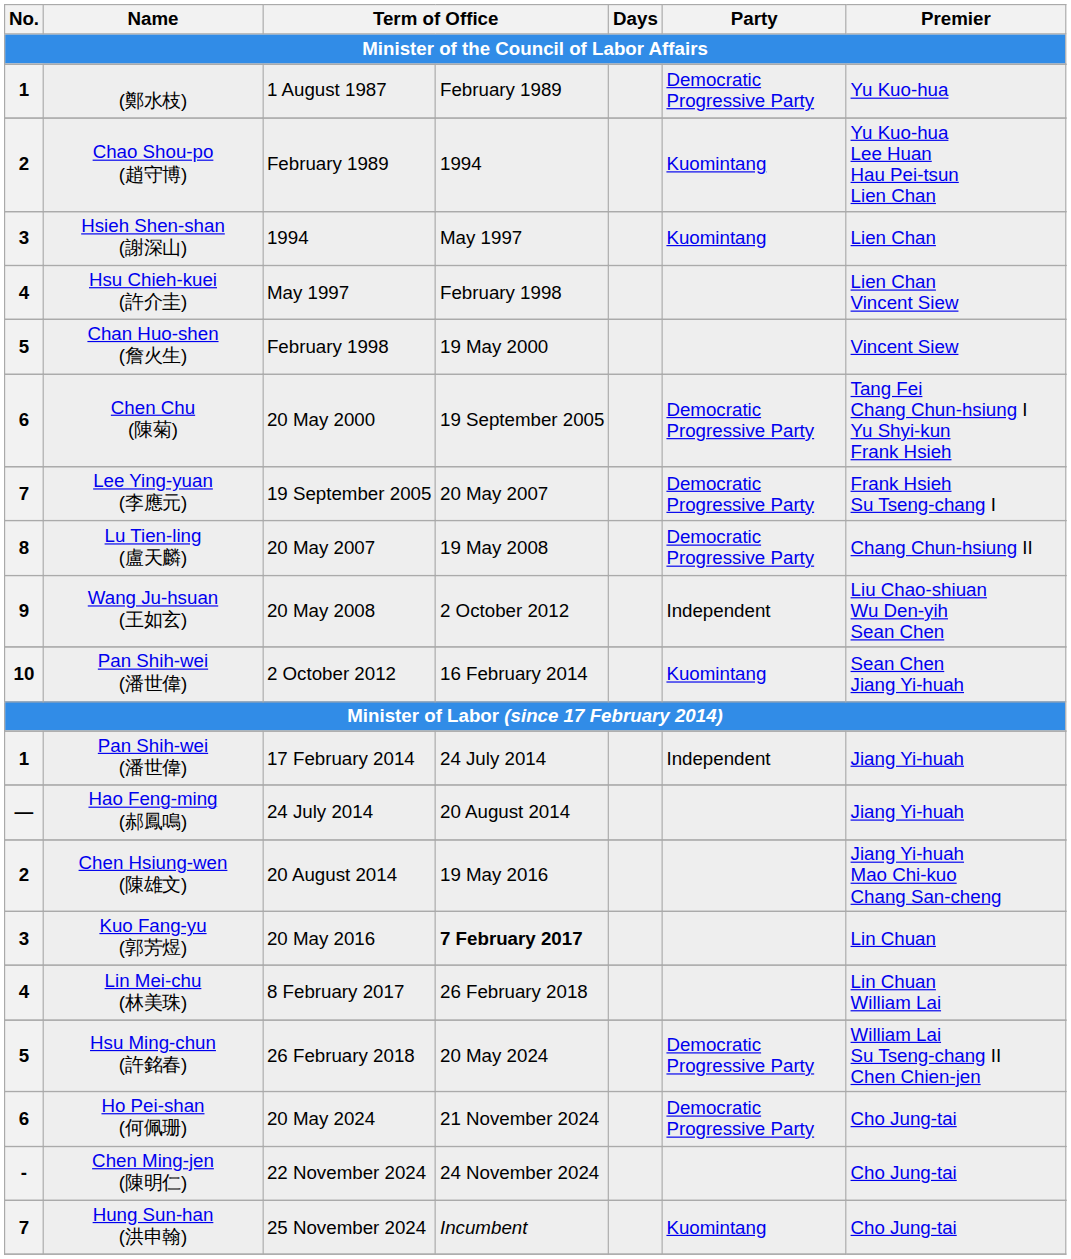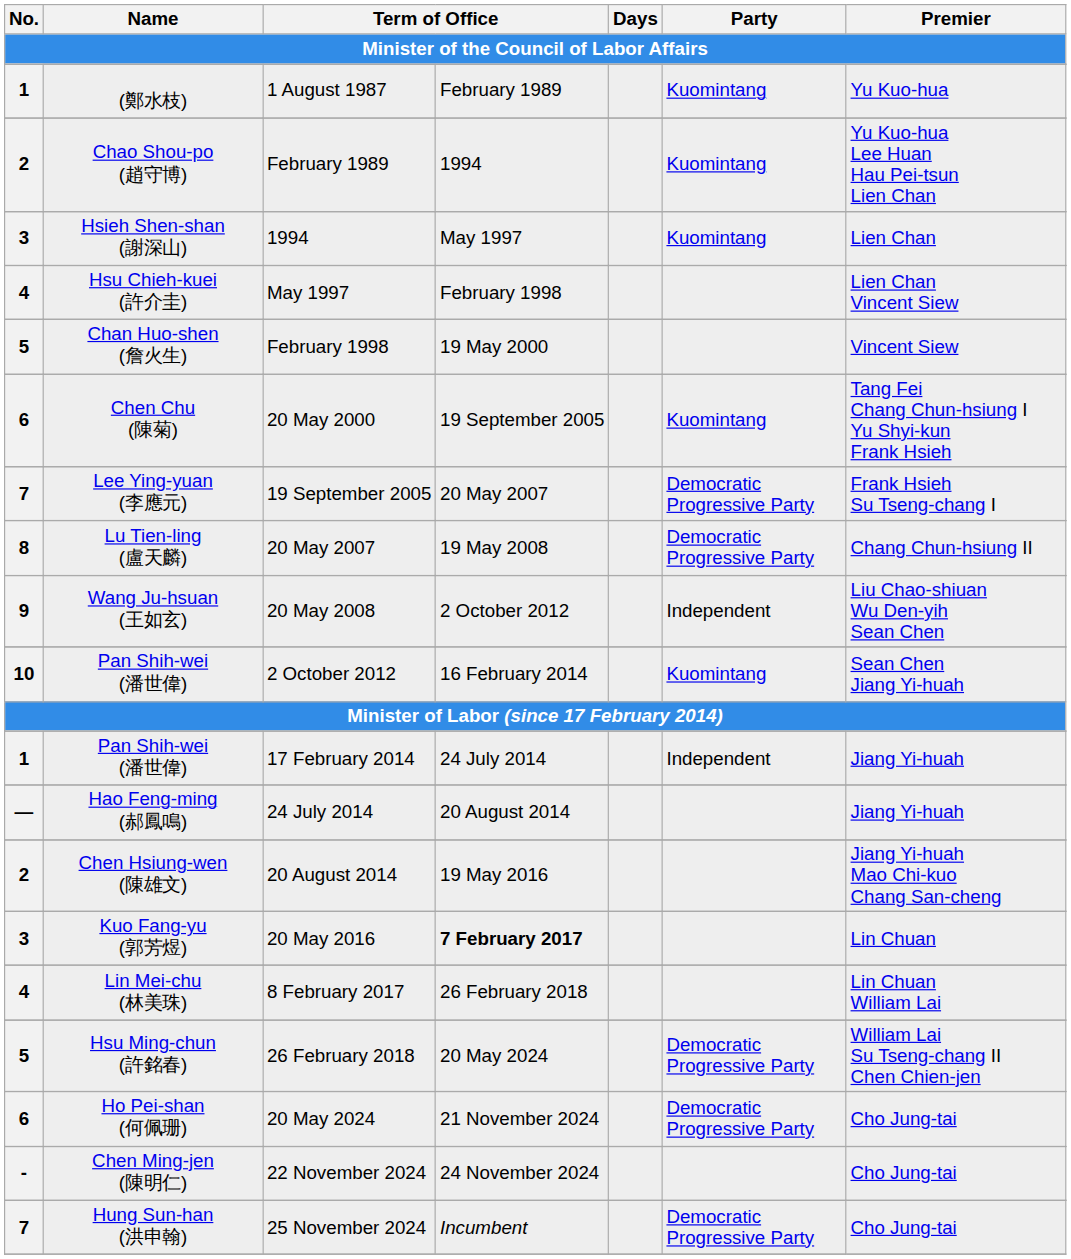(740, 91) Democratic Progressive Party -> (716, 91) Kuomintang
(740, 420) Democratic Progressive Party -> (716, 420) Kuomintang
(716, 1227) Kuomintang -> (740, 1227) Democratic Progressive Party
